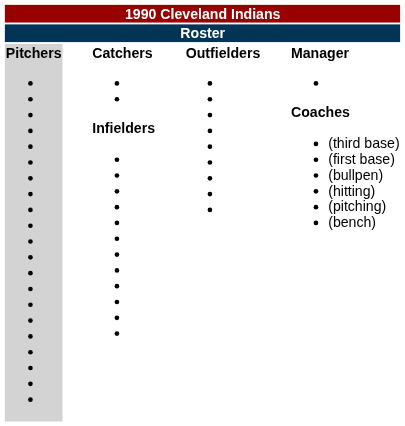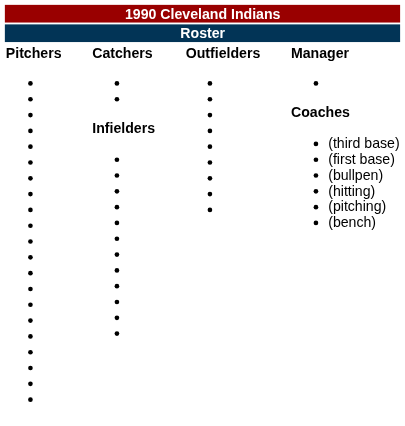(34, 226) lightgrey background -> (34, 226) no background
